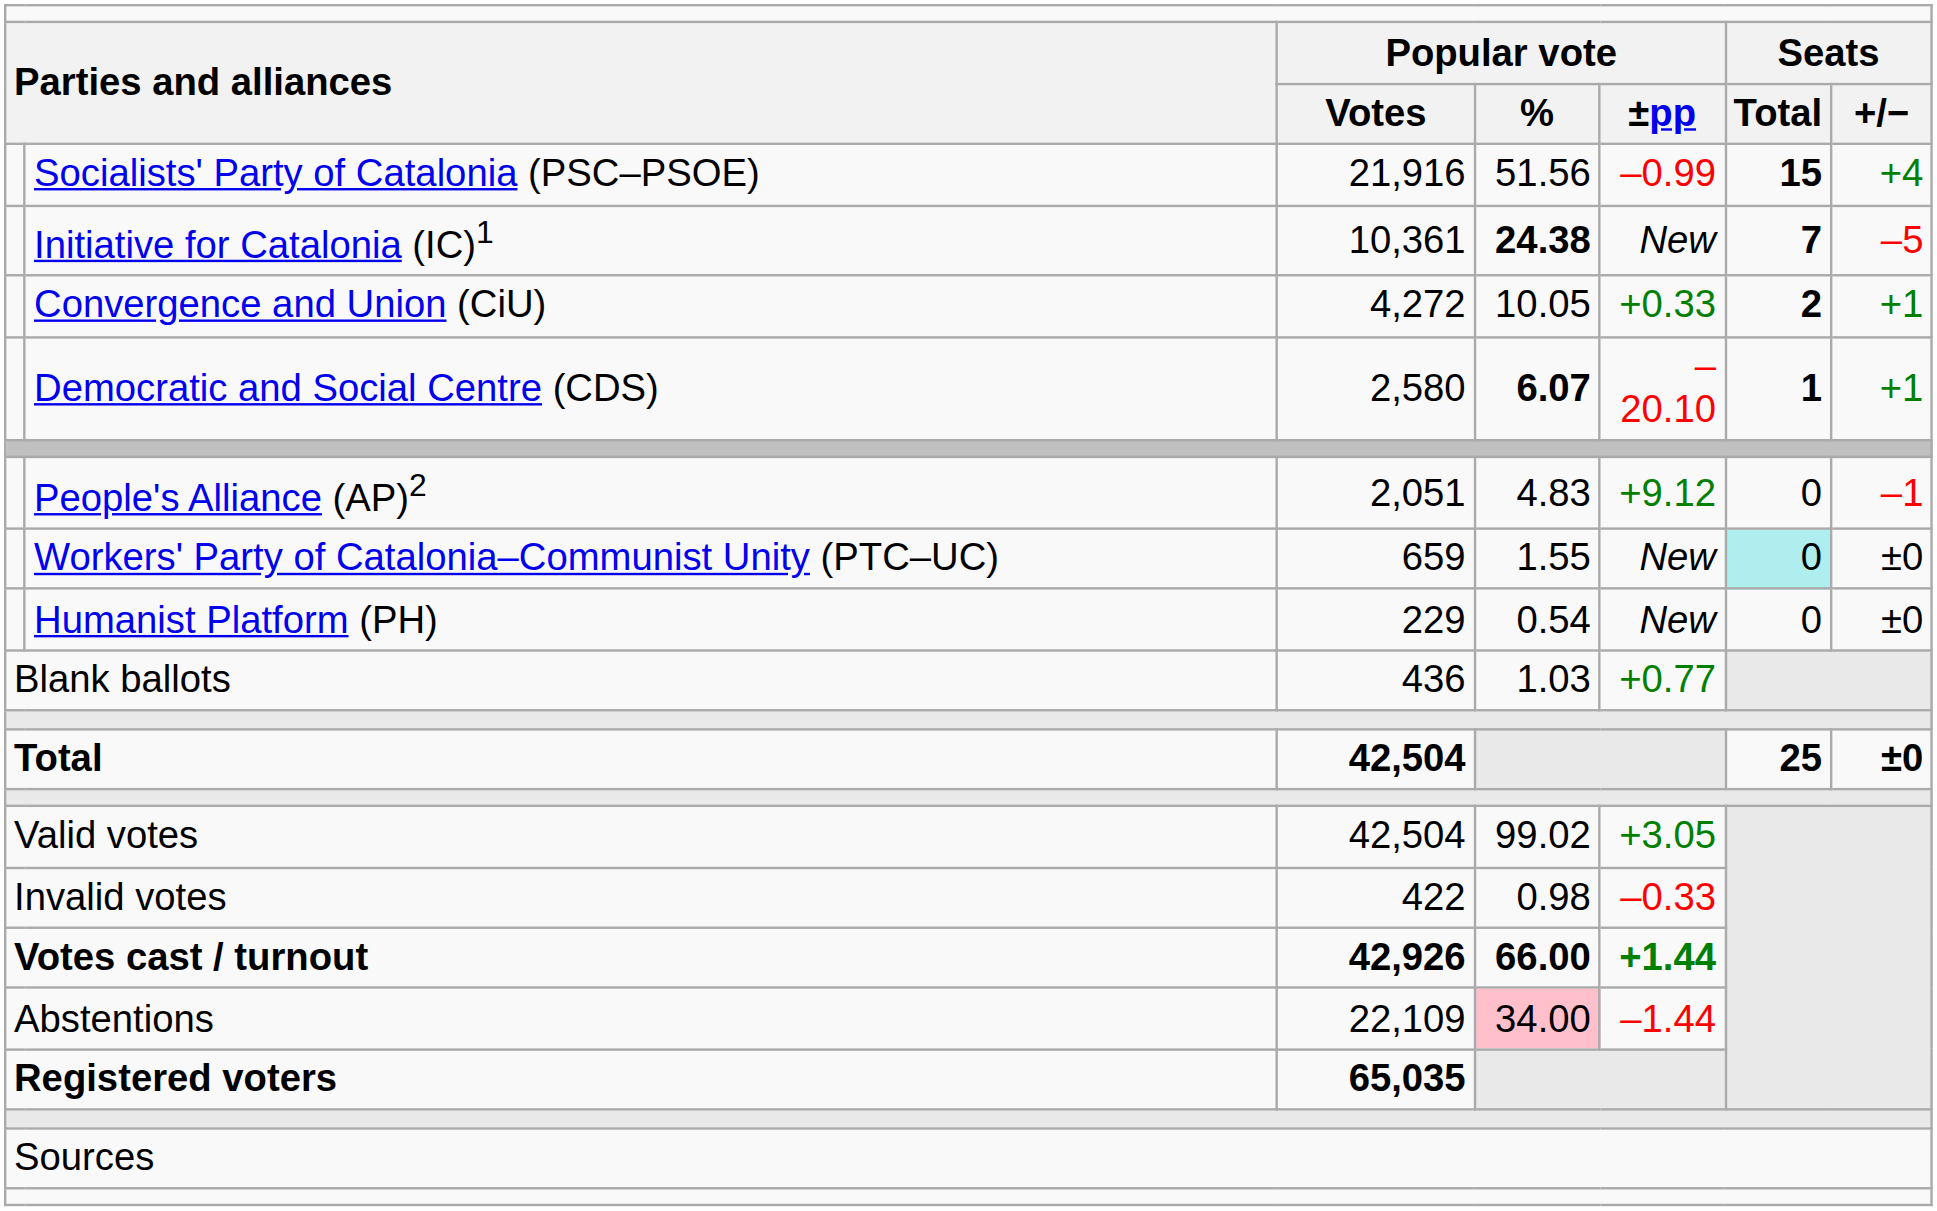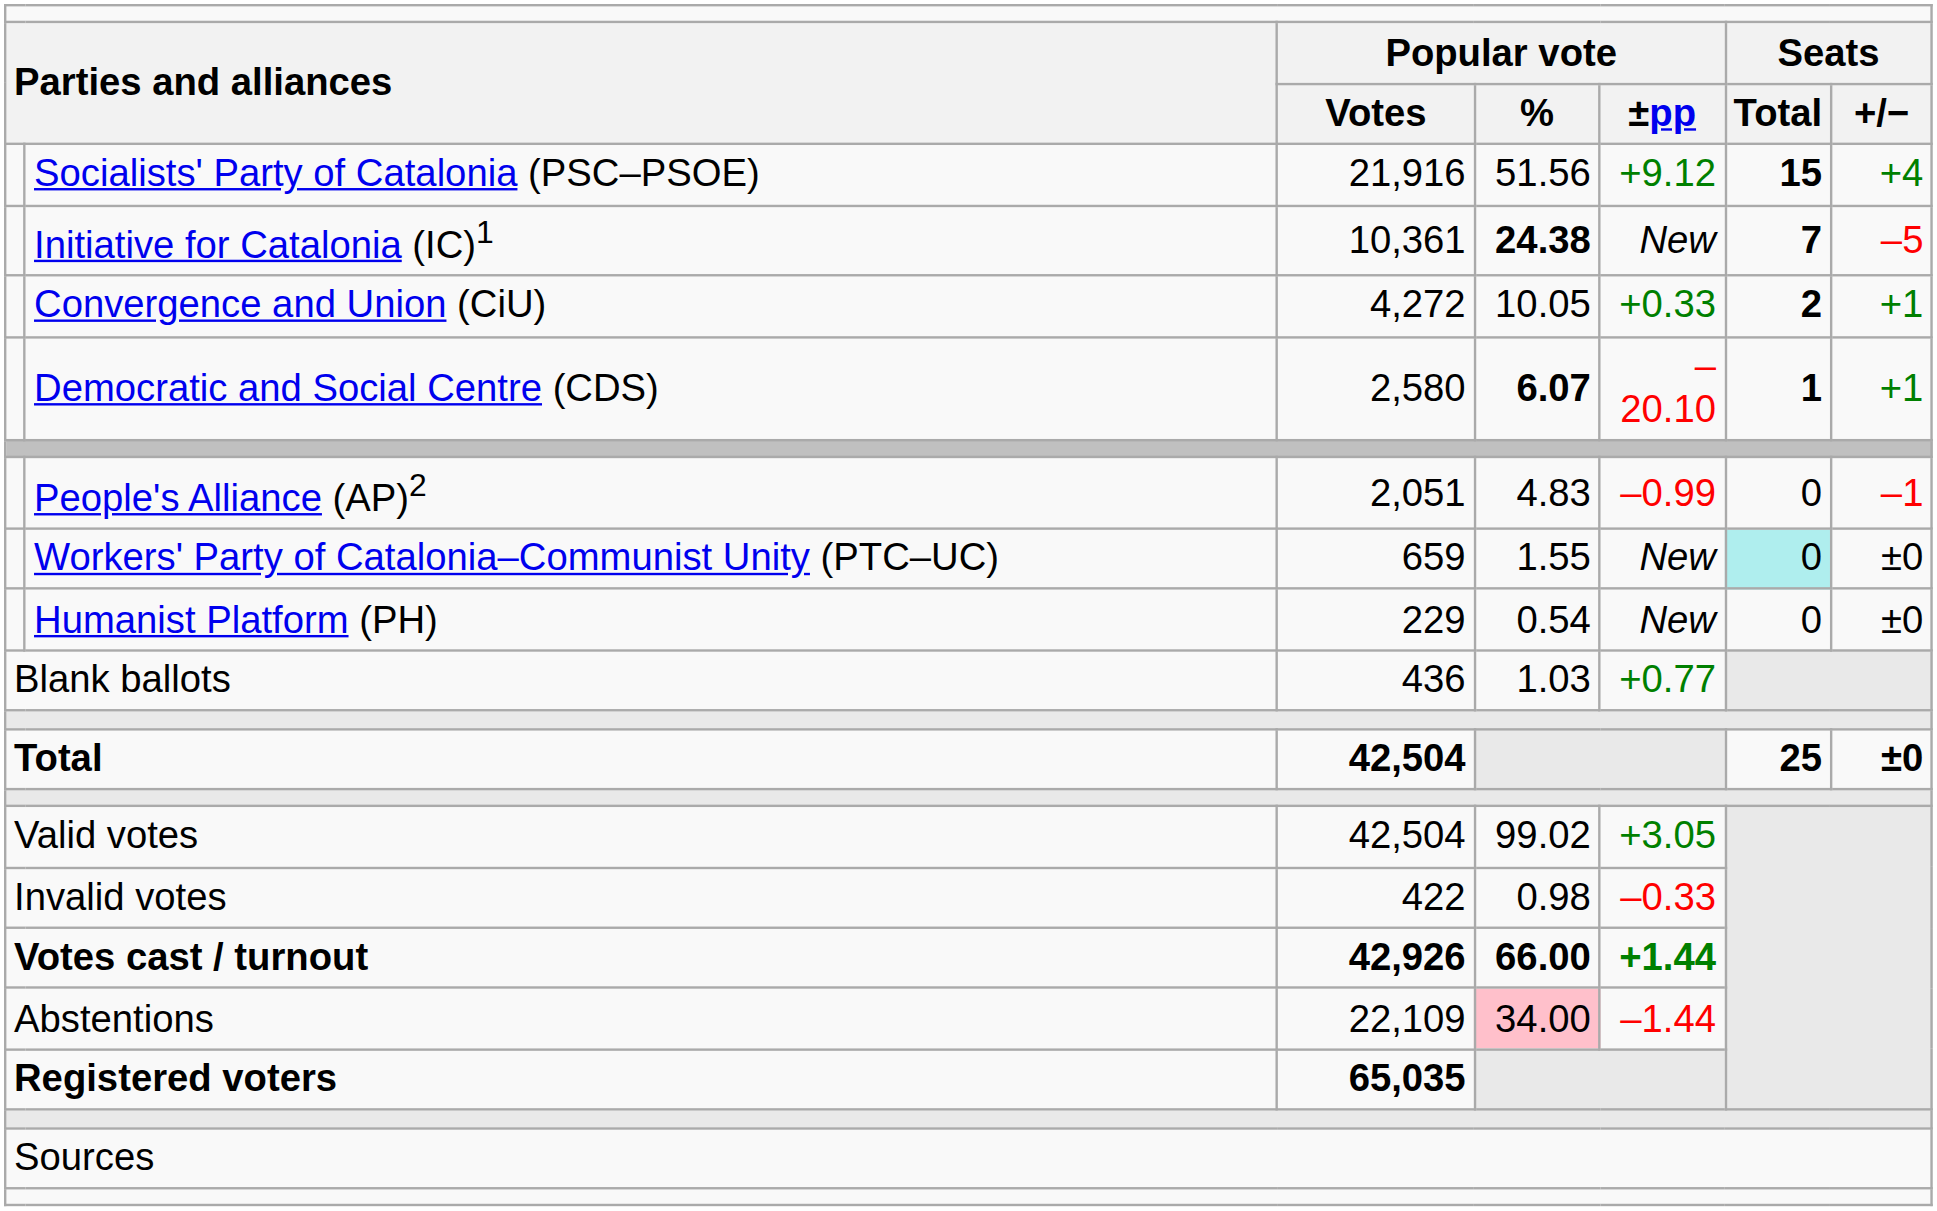(1668, 173) –0.99 -> (1668, 173) +9.12
(1668, 492) +9.12 -> (1668, 492) –0.99
